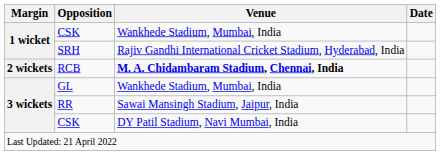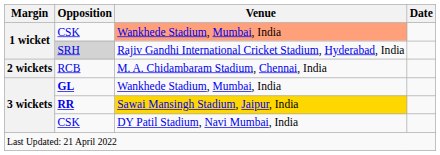(199, 31) no background -> (199, 31) lightsalmon background
(69, 50) no background -> (69, 50) lightgrey background
(230, 68) bold -> (222, 68) normal
(65, 86) normal -> (66, 86) bold
(65, 104) normal -> (66, 104) bold
(208, 104) no background -> (208, 104) gold background
